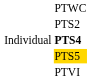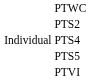(68, 40) bold -> (67, 40) normal
(67, 56) gold background -> (67, 56) no background
